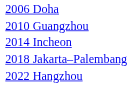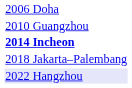(39, 42) normal -> (40, 42) bold
(44, 76) no background -> (44, 76) lavender background
